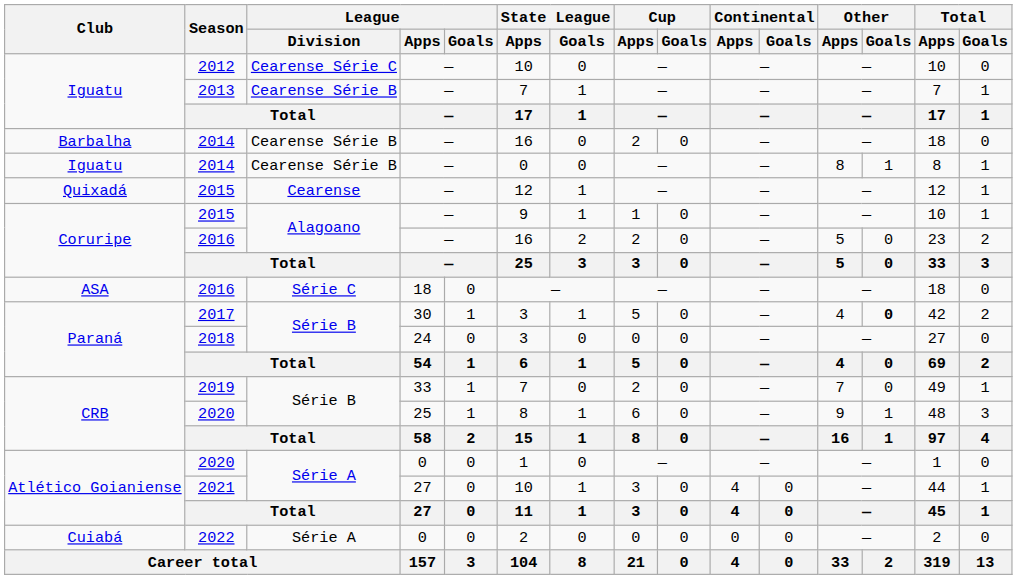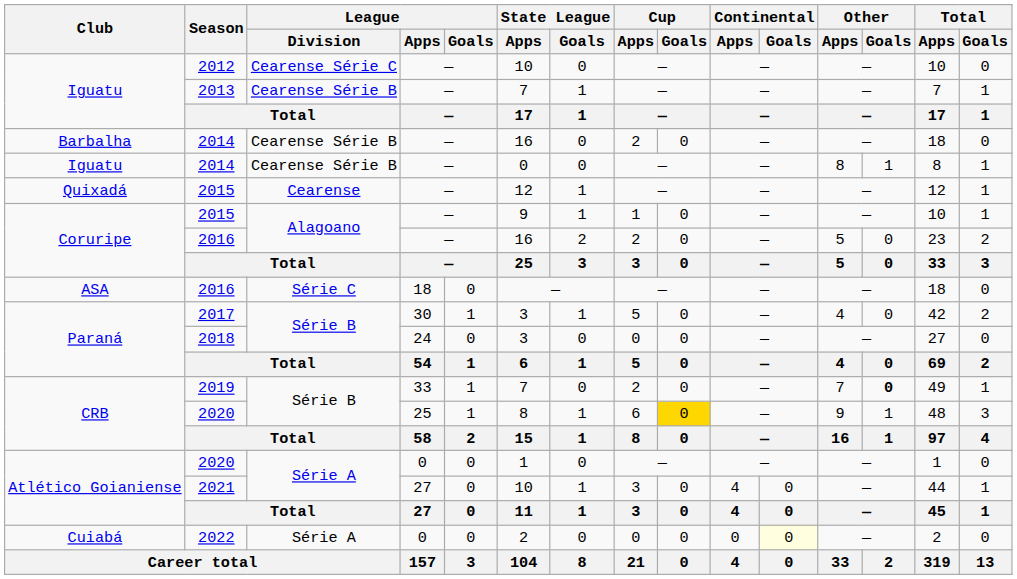(889, 314) bold -> (889, 314) normal
(889, 389) normal -> (889, 389) bold
(684, 414) no background -> (684, 414) gold background
(789, 538) no background -> (789, 538) lightyellow background
